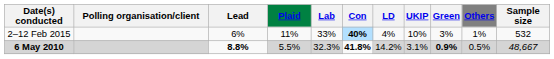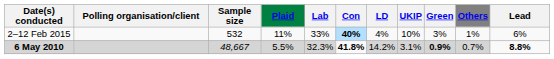columns swapped: (523, 16) <-> (238, 16)
(479, 48) 0.5% -> (473, 48) 0.7%
